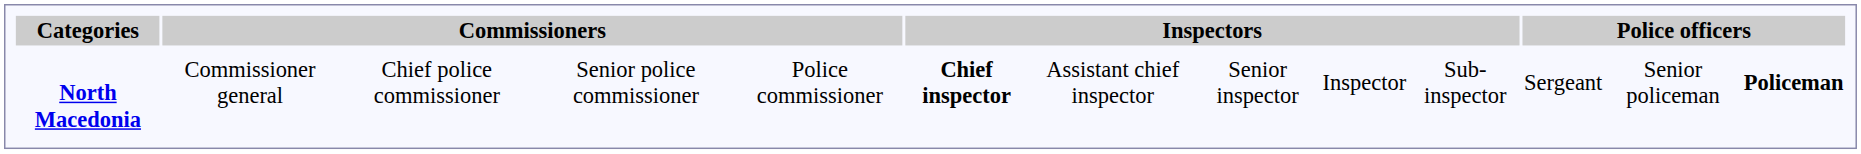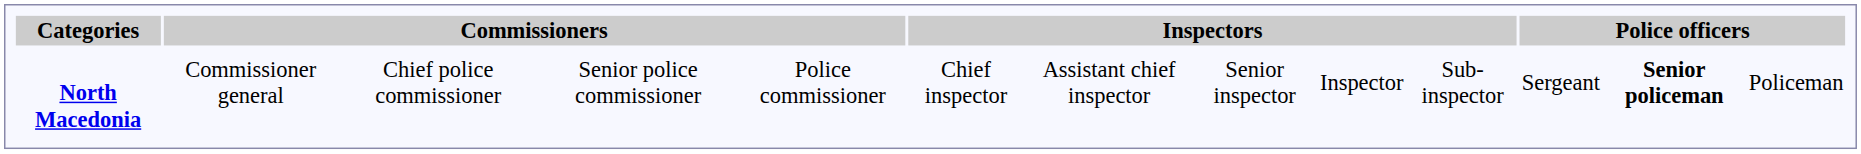(967, 82) bold -> (966, 82) normal
(1673, 82) normal -> (1674, 82) bold
(1794, 82) bold -> (1796, 82) normal
